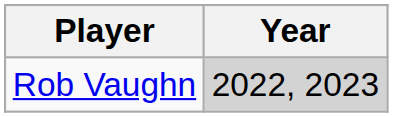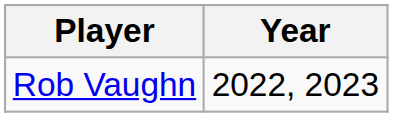(295, 84) lightgrey background -> (295, 84) no background
